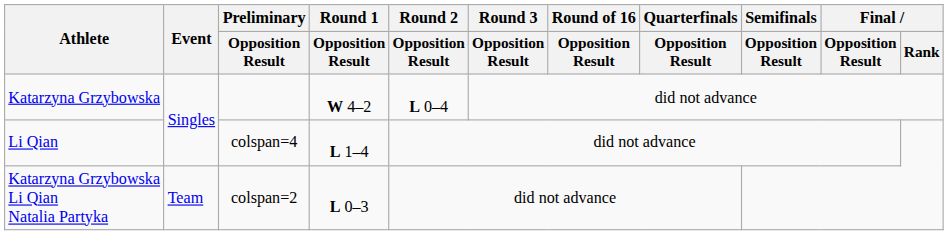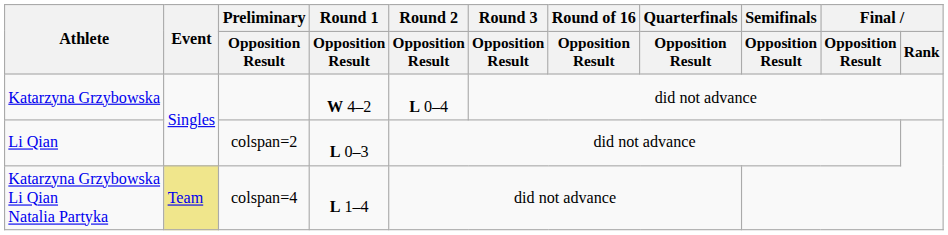(264, 143) colspan=4 -> (264, 143) colspan=2
(349, 152) L 1–4 -> (349, 152) L 0–3
(185, 198) no background -> (185, 198) khaki background
(264, 198) colspan=2 -> (264, 198) colspan=4
(349, 207) L 0–3 -> (349, 207) L 1–4
